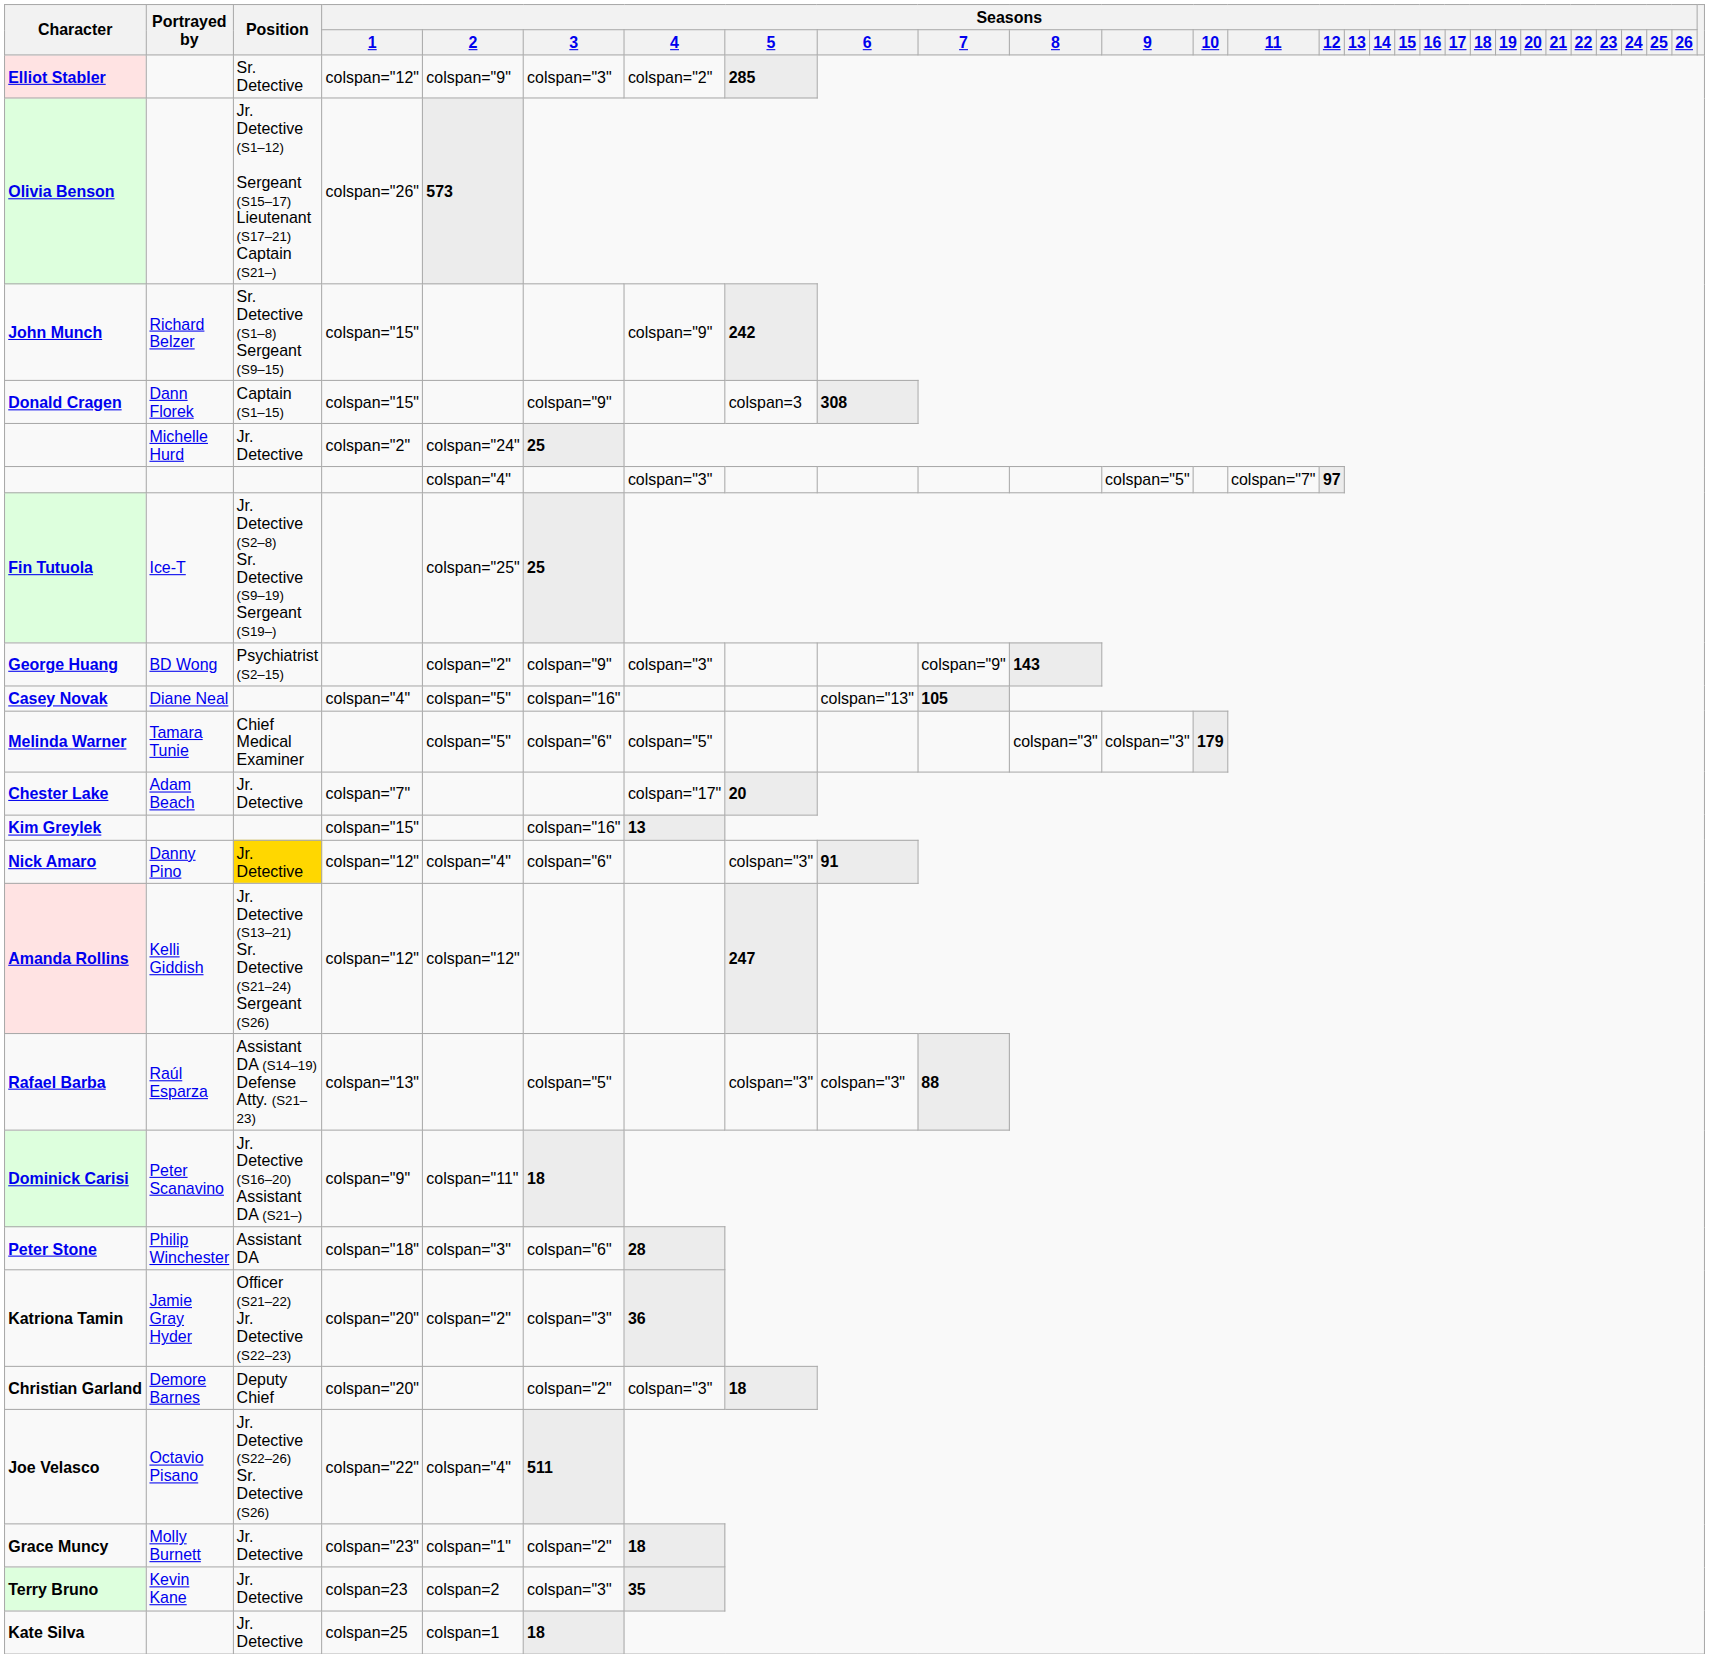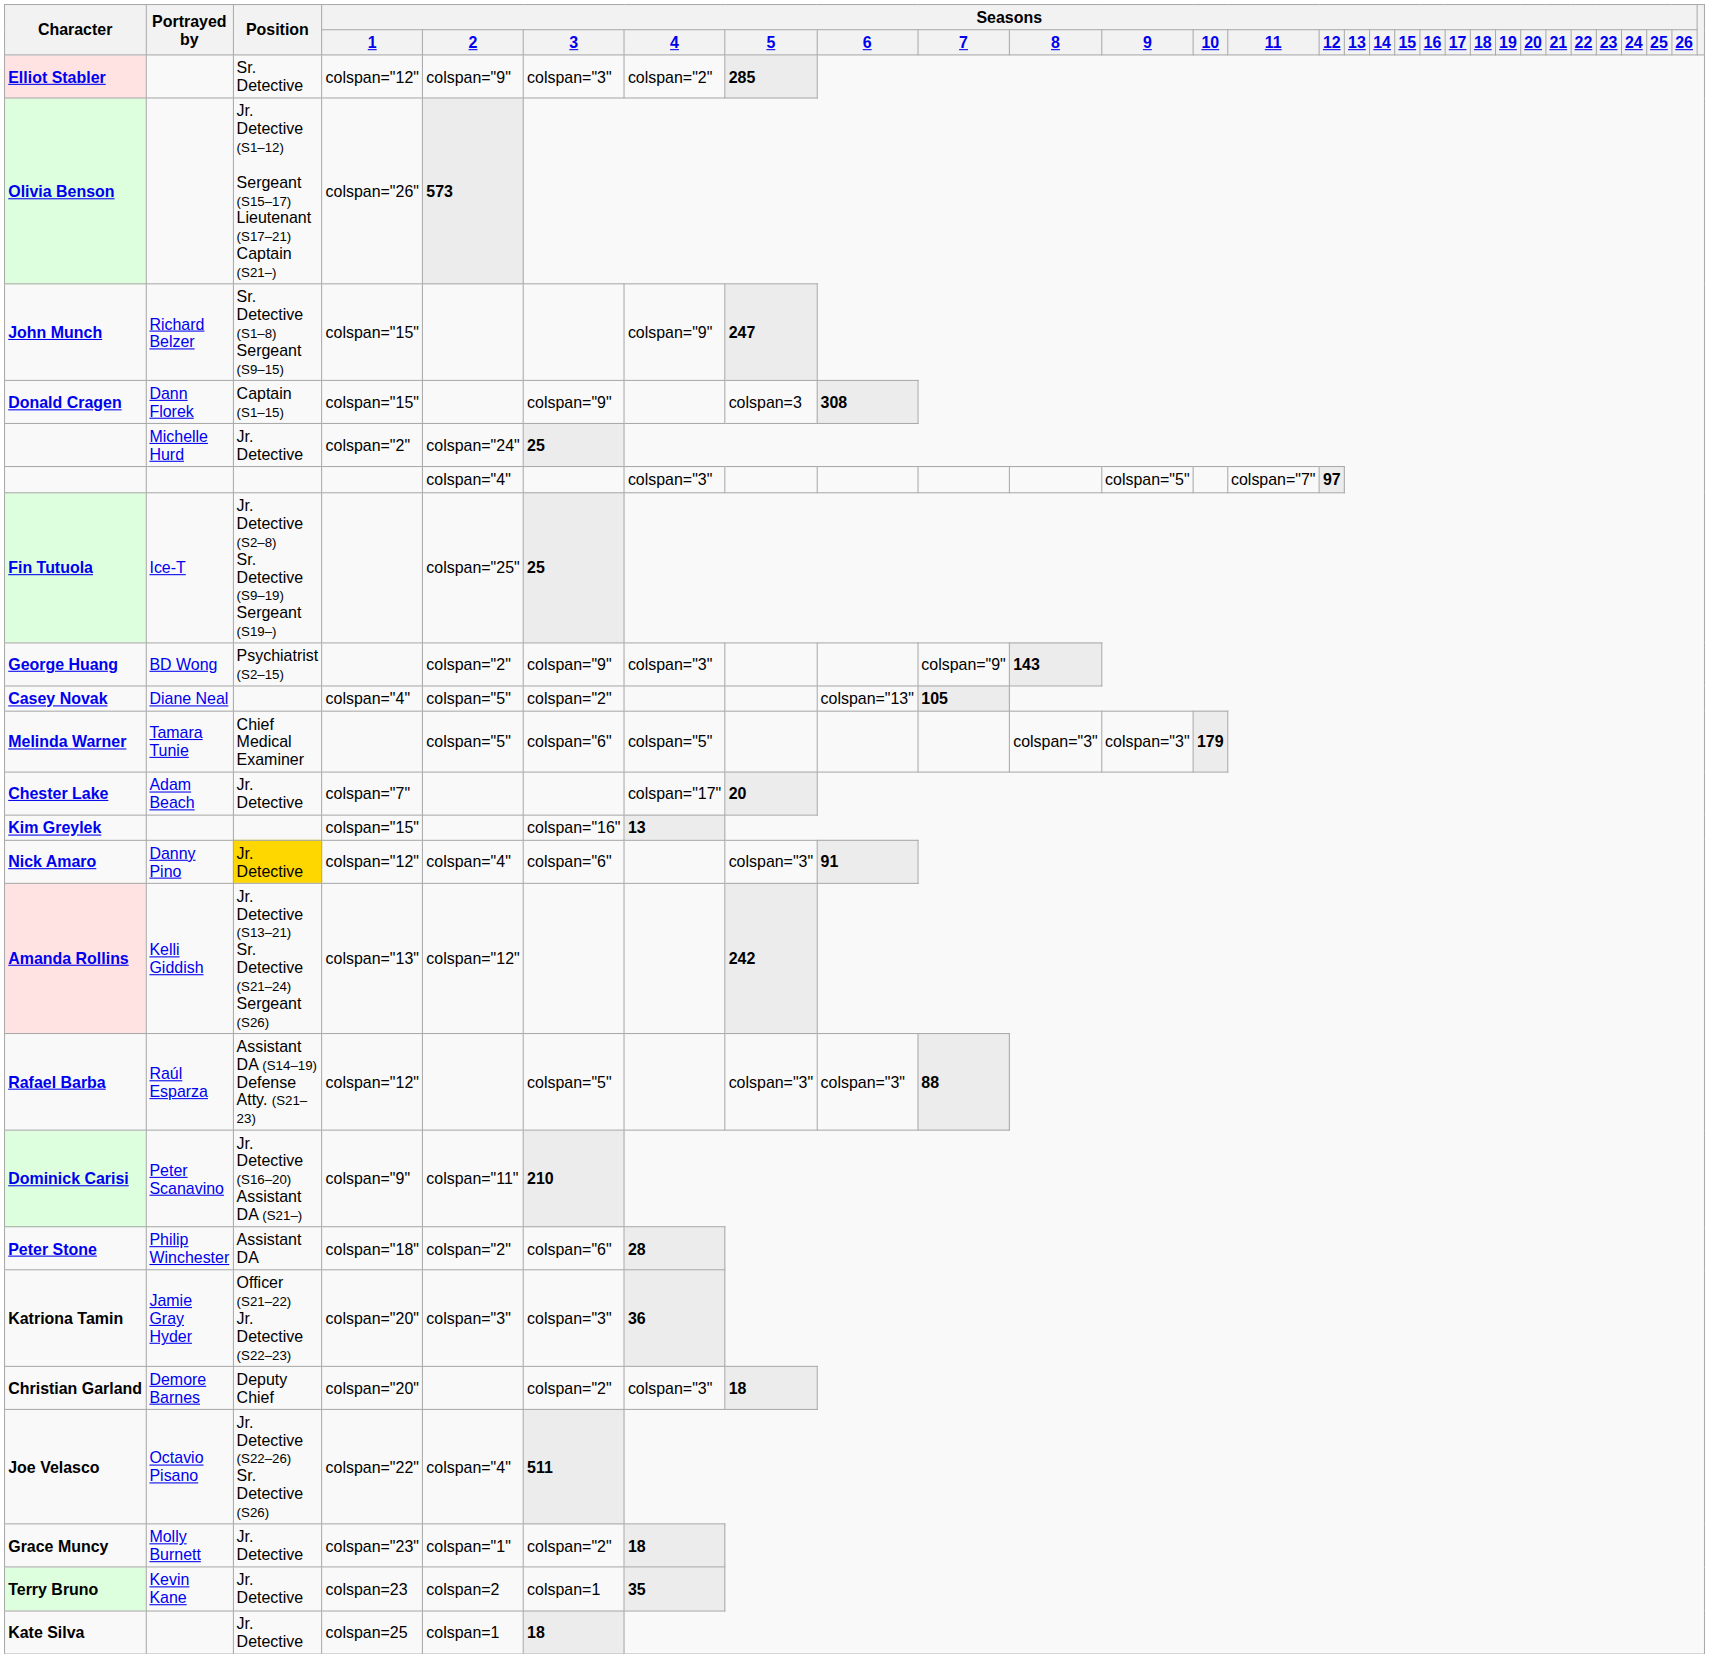(742, 333) 242 -> (742, 333) 247
(574, 698) colspan="16" -> (569, 698) colspan="2"
(372, 959) colspan="12" -> (372, 959) colspan="13"
(742, 959) 247 -> (742, 959) 242
(372, 1082) colspan="13" -> (372, 1082) colspan="12"
(536, 1179) 18 -> (540, 1179) 210
(469, 1249) colspan="3" -> (469, 1249) colspan="2"
(469, 1318) colspan="2" -> (469, 1318) colspan="3"
(569, 1589) colspan="3" -> (564, 1589) colspan=1
